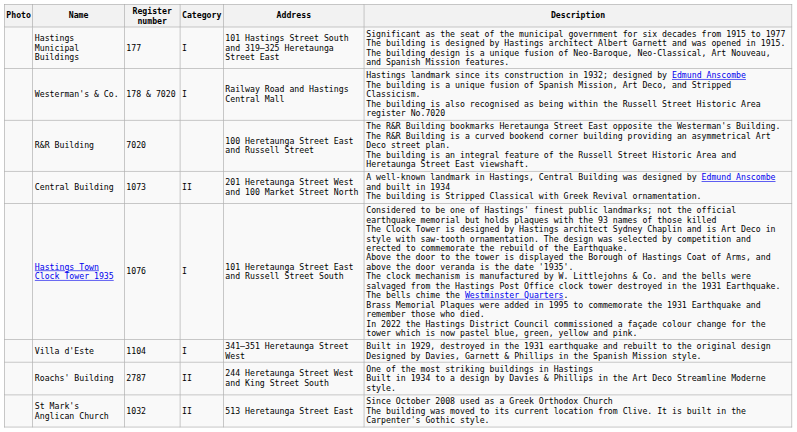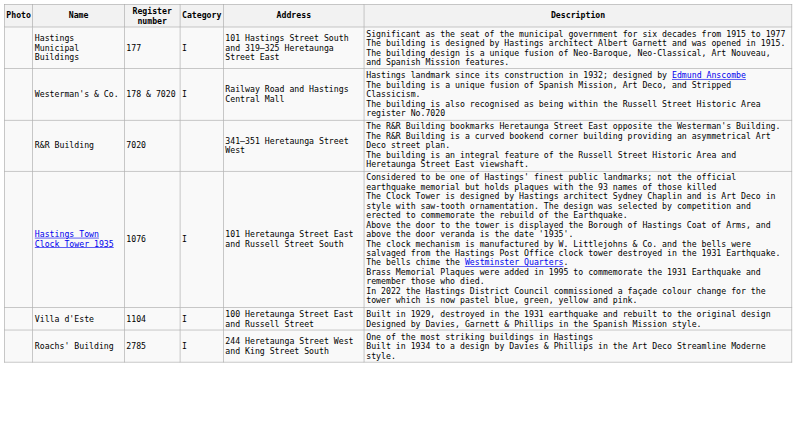(289, 146) 100 Heretaunga Street East and Russell Street -> (287, 146) 341–351 Heretaunga Street West
- row: (74, 187)
(287, 351) 341–351 Heretaunga Street West -> (289, 319) 100 Heretaunga Street East and Russell Street
(136, 378) 2787 -> (136, 346) 2785
(187, 378) II -> (184, 346) I
- row: (72, 411)
